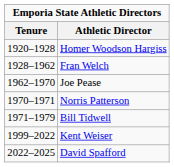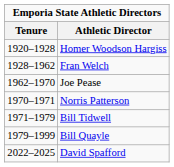+ row: (85, 135)
- row: (86, 135)
